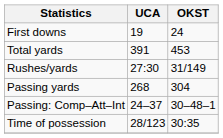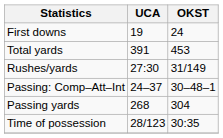rows swapped: (43, 87) <-> (66, 105)
